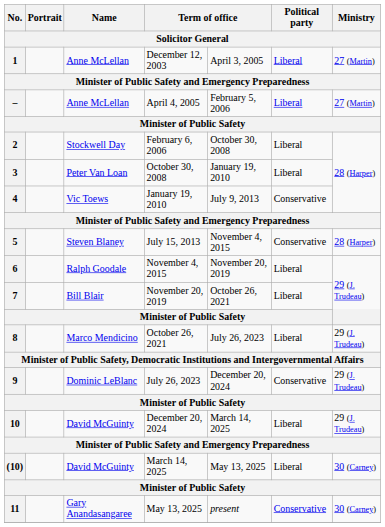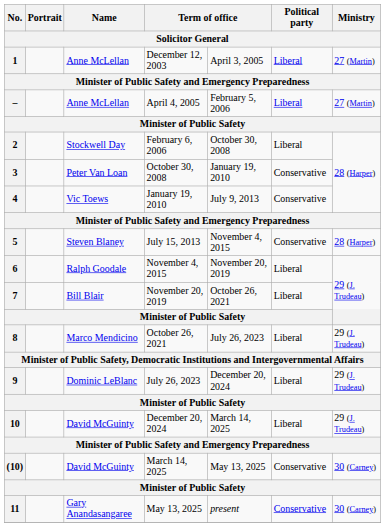(288, 172) Liberal -> (300, 172) Conservative
(300, 381) Conservative -> (288, 381) Liberal
(288, 466) Liberal -> (300, 466) Conservative
